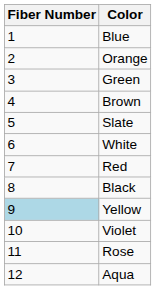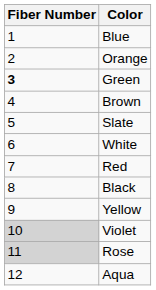(11, 79) normal -> (11, 79) bold
(11, 209) lightblue background -> (11, 209) no background
(15, 230) no background -> (15, 230) lightgrey background
(15, 252) no background -> (15, 252) lightgrey background
